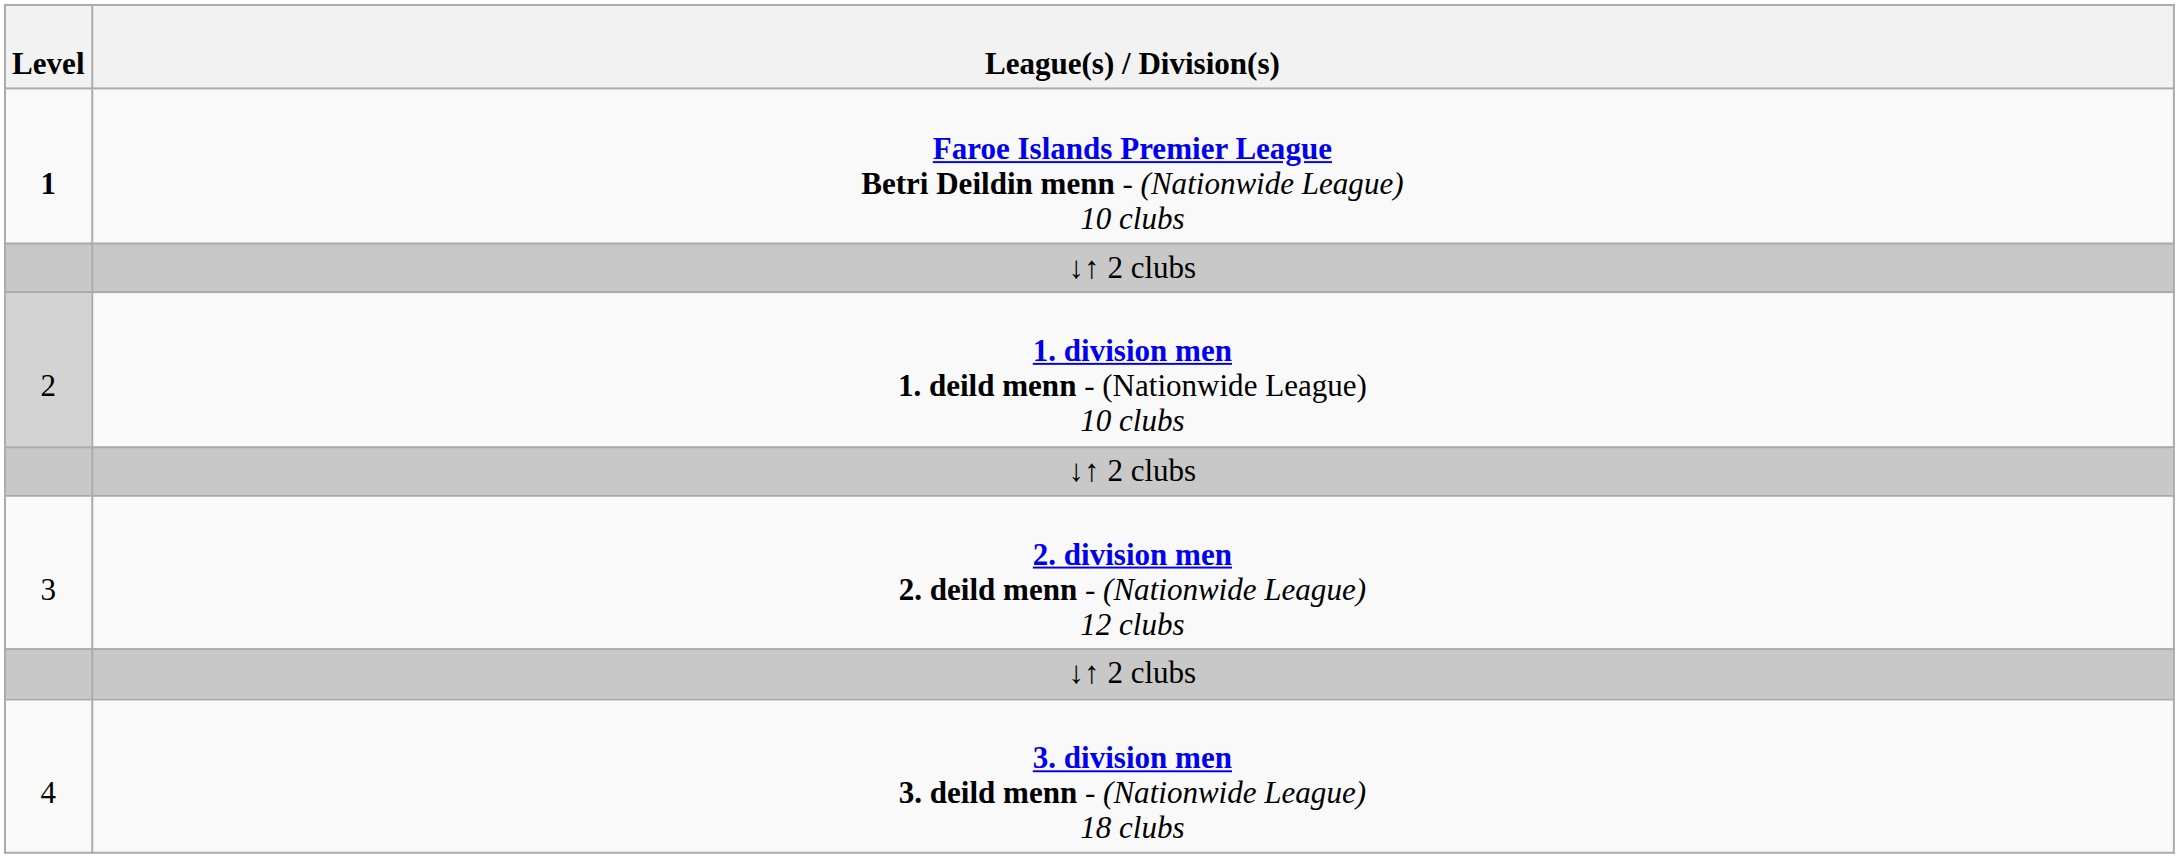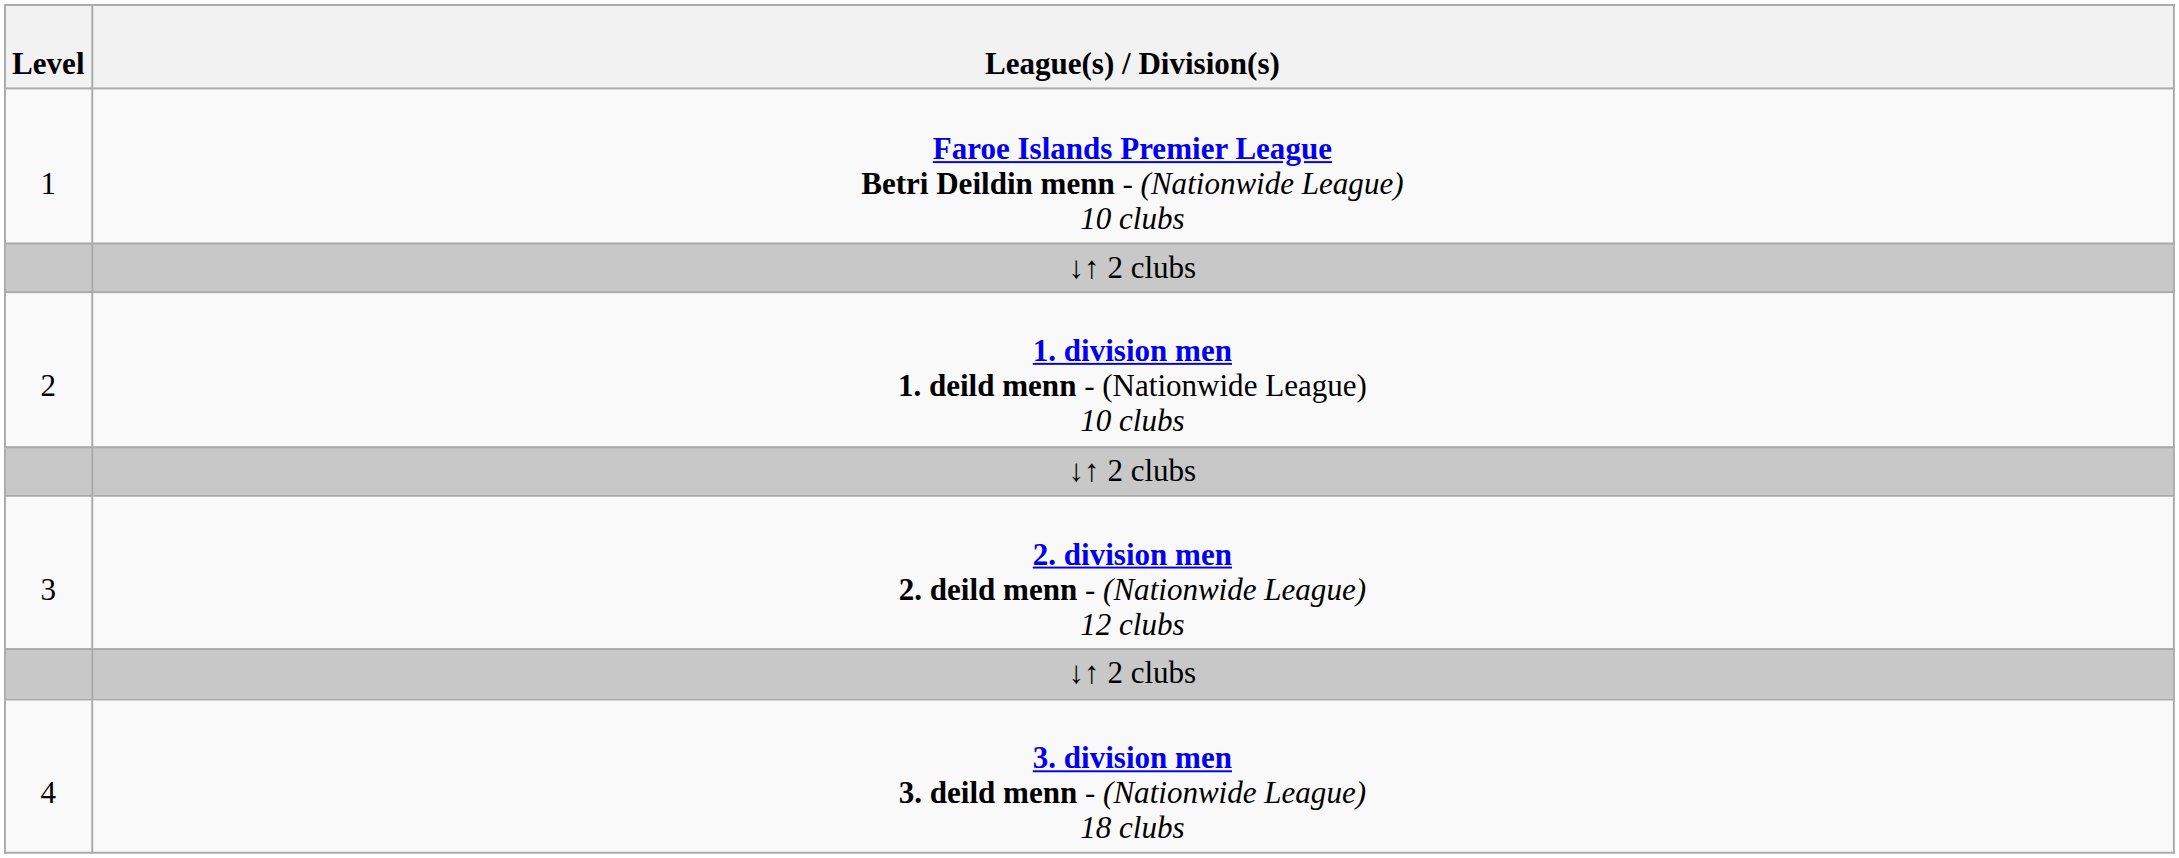(48, 183) bold -> (48, 183) normal
(48, 386) lightgrey background -> (48, 386) no background
